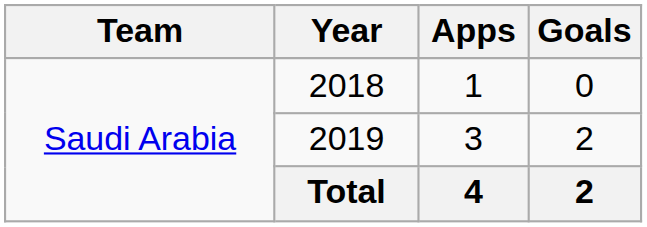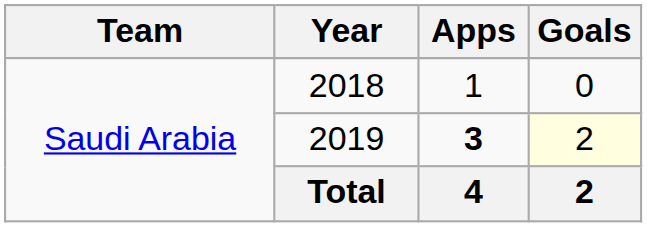(473, 138) normal -> (473, 138) bold
(584, 138) no background -> (584, 138) lightyellow background
